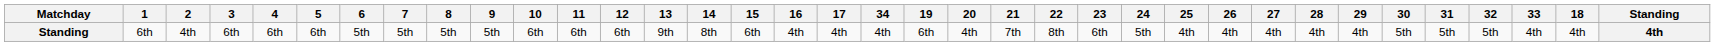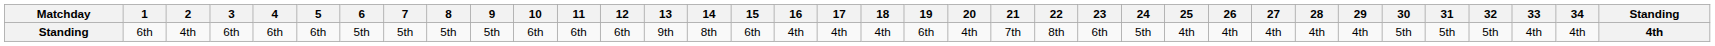columns swapped: (1577, 13) <-> (883, 13)
